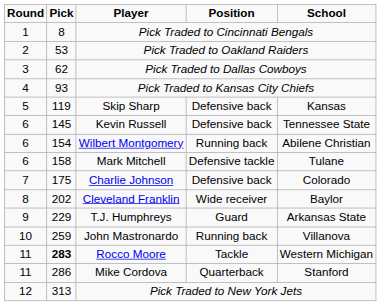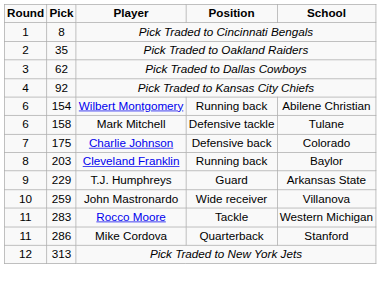(61, 50) 53 -> (61, 50) 35
(61, 87) 93 -> (61, 87) 92
- row: (131, 106)
- row: (131, 124)
(61, 198) 202 -> (61, 161) 203
(232, 198) Wide receiver -> (232, 161) Running back
(232, 236) Running back -> (232, 198) Wide receiver
(61, 254) bold -> (61, 217) normal
